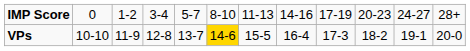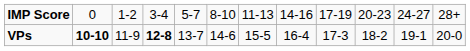(92, 35) normal -> (92, 35) bold
(159, 35) normal -> (159, 35) bold
(223, 35) gold background -> (223, 35) no background
